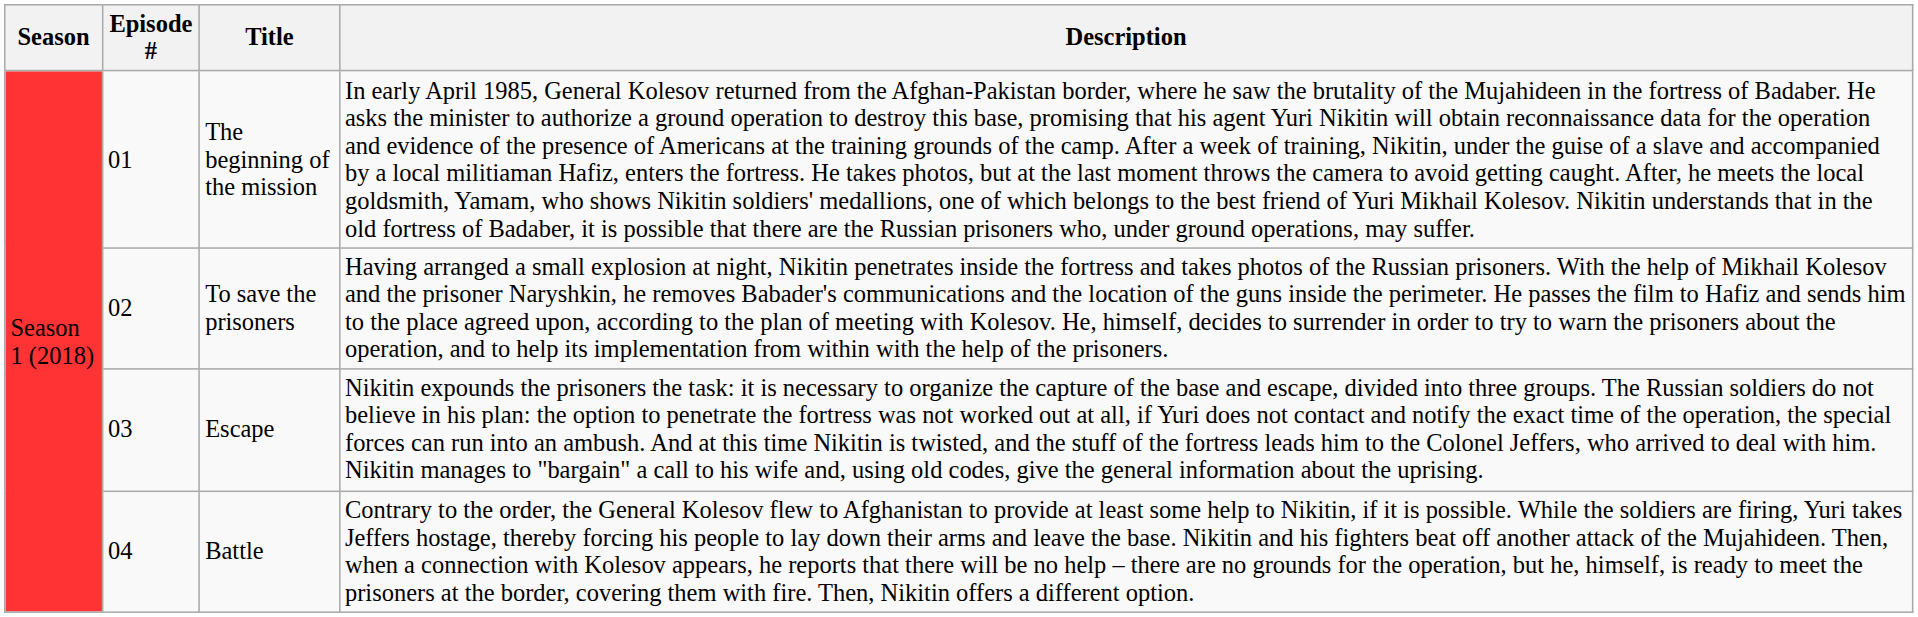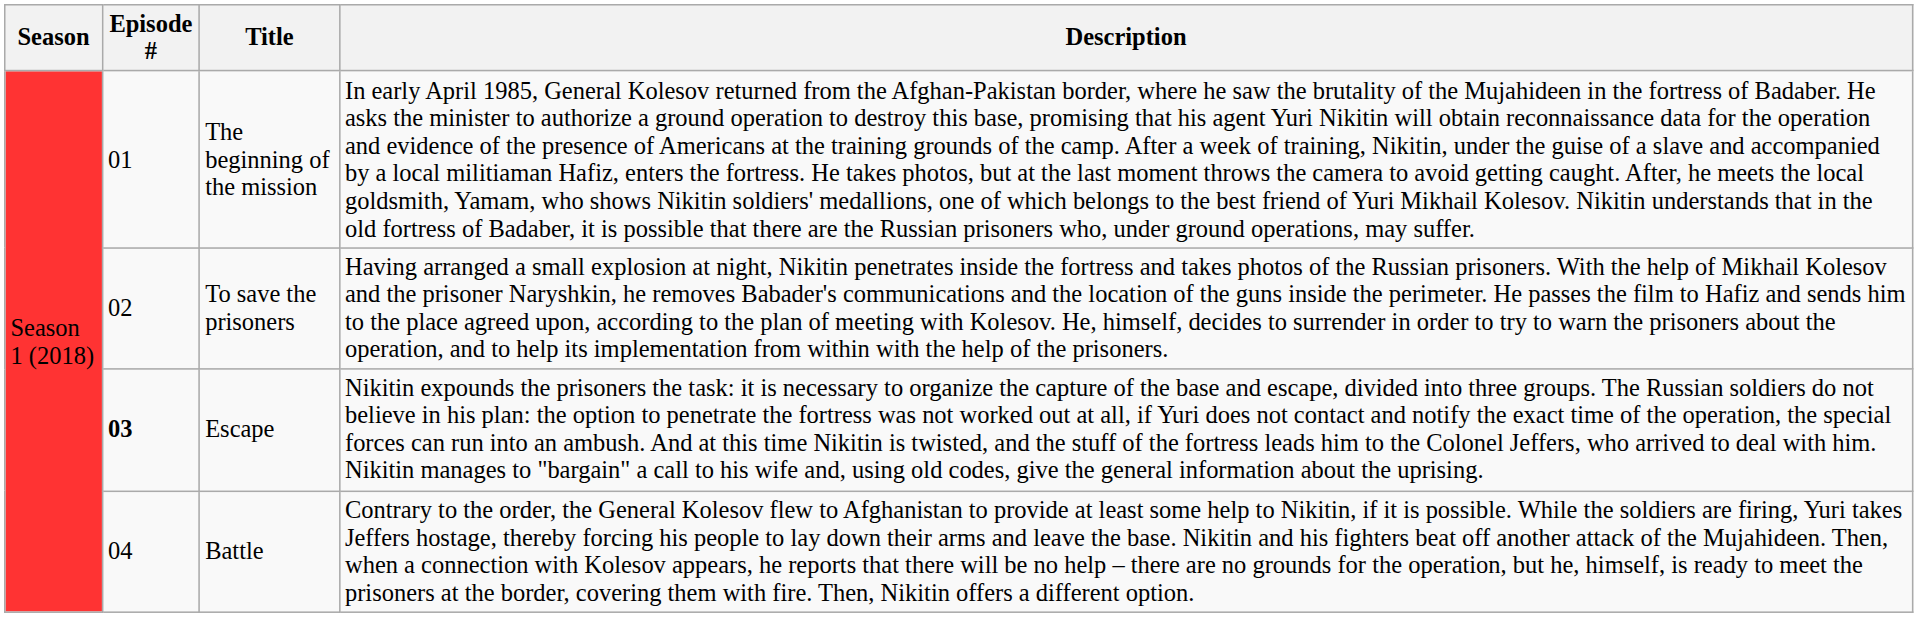(120, 429) normal -> (120, 429) bold
